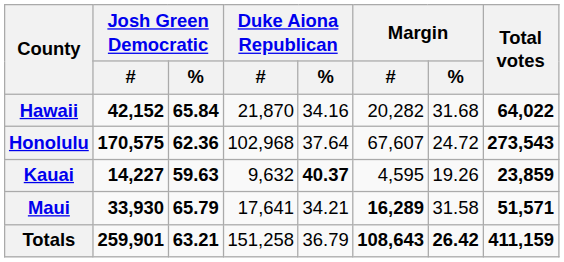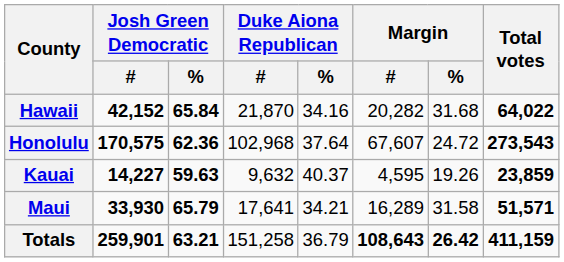(326, 175) bold -> (326, 175) normal
(396, 208) bold -> (396, 208) normal
